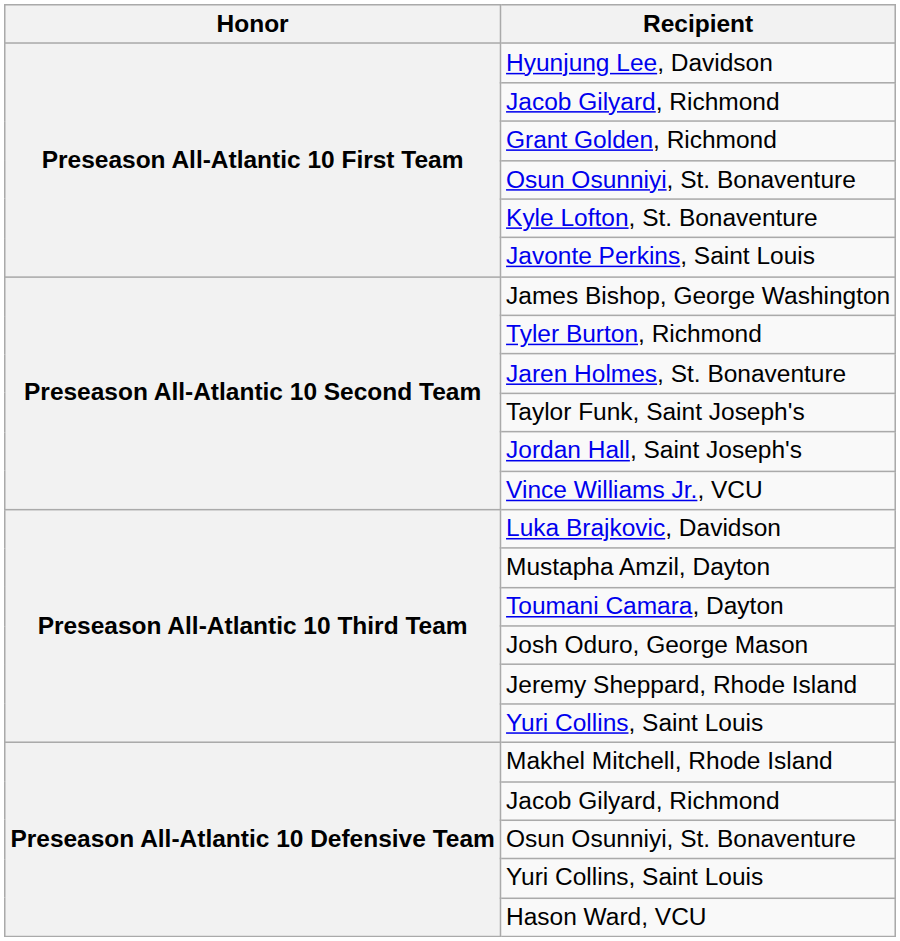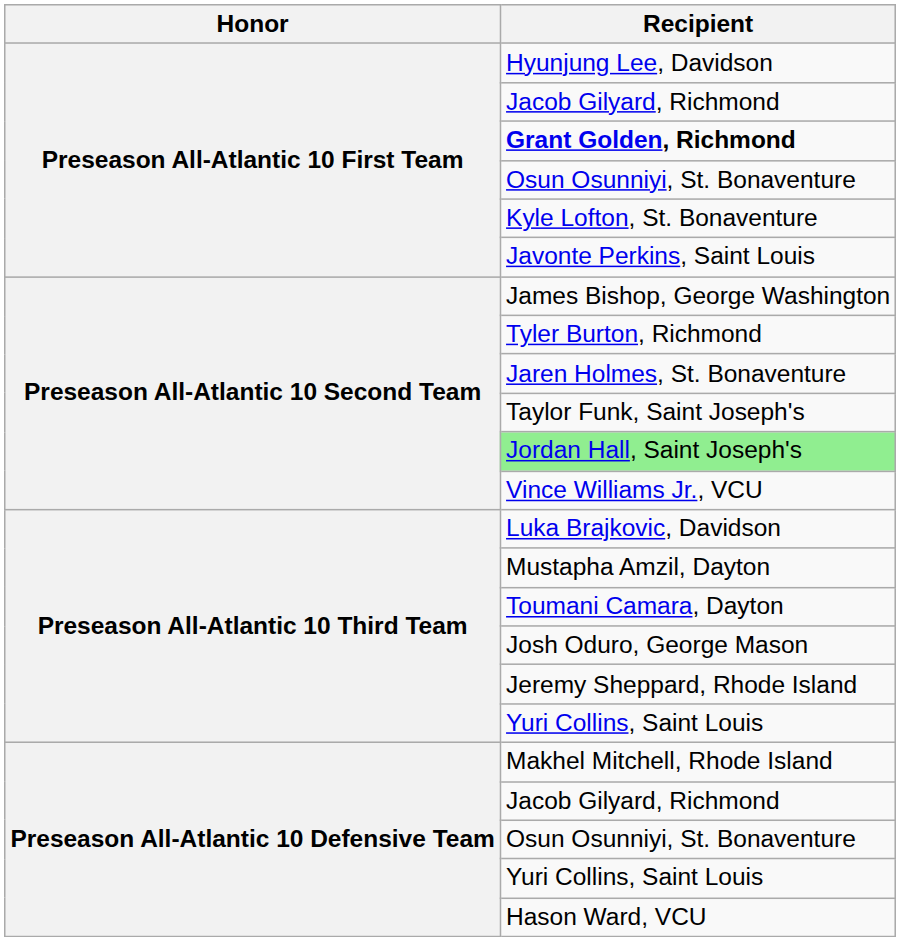(641, 140) normal -> (651, 140) bold
(654, 450) no background -> (654, 450) lightgreen background
